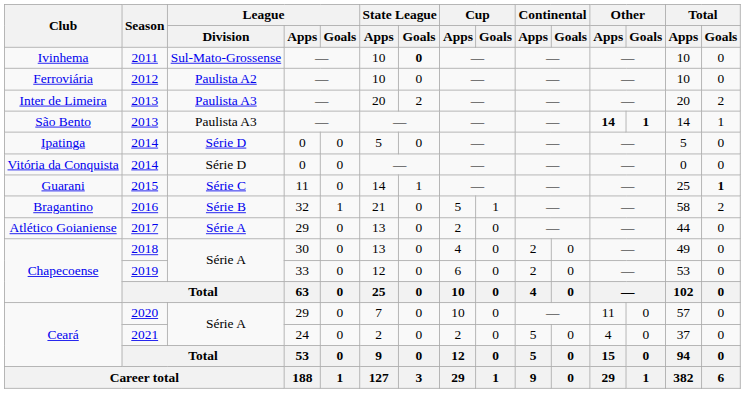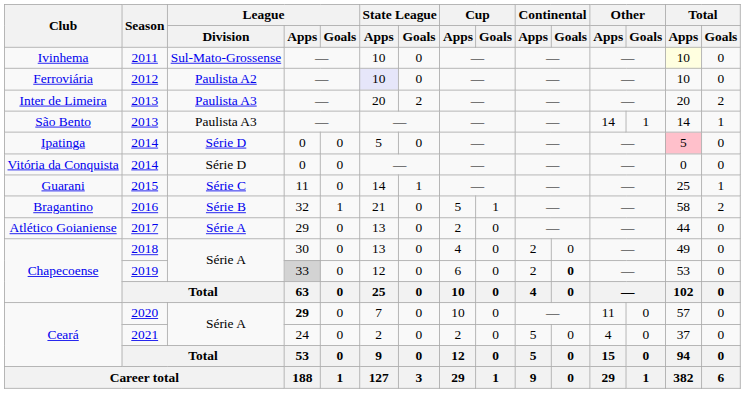(419, 57) bold -> (419, 57) normal
(683, 57) no background -> (683, 57) lightyellow background
(379, 79) no background -> (379, 79) lavender background
(608, 121) bold -> (608, 121) normal
(646, 121) bold -> (646, 121) normal
(683, 143) no background -> (683, 143) pink background
(721, 185) bold -> (721, 185) normal
(302, 270) no background -> (302, 270) lightgrey background
(571, 270) normal -> (571, 270) bold
(302, 313) normal -> (302, 313) bold
